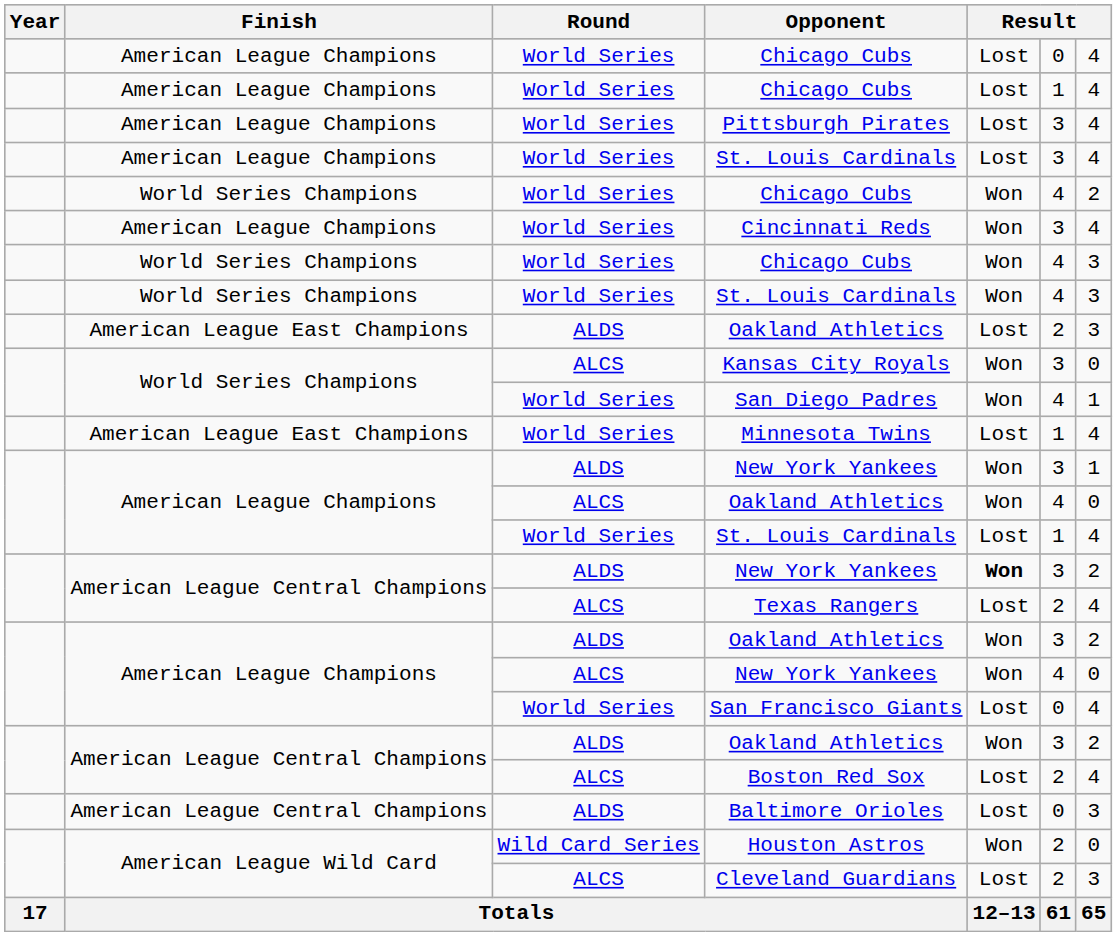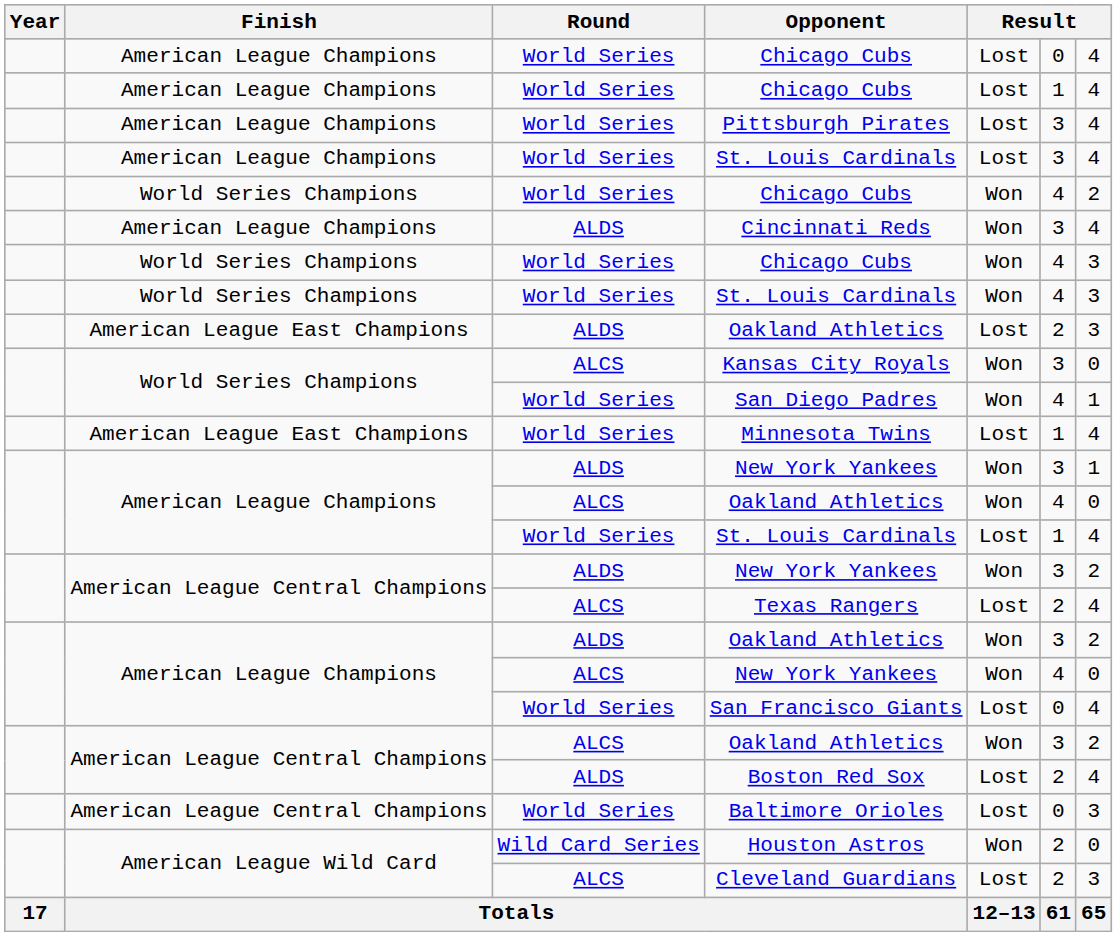(599, 228) World Series -> (599, 228) ALDS
(1004, 571) bold -> (1004, 571) normal
(599, 743) ALDS -> (599, 743) ALCS
(599, 777) ALCS -> (599, 777) ALDS
(599, 811) ALDS -> (599, 811) World Series
